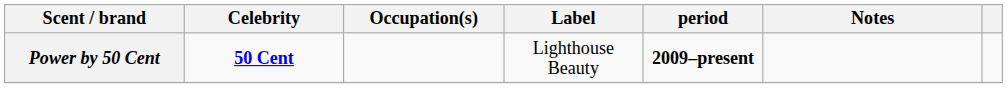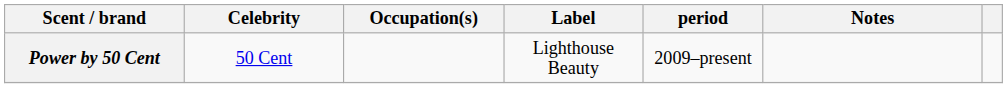(264, 57) bold -> (264, 57) normal
(703, 57) bold -> (703, 57) normal
